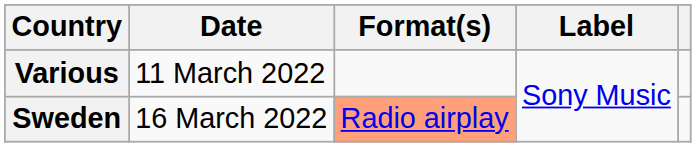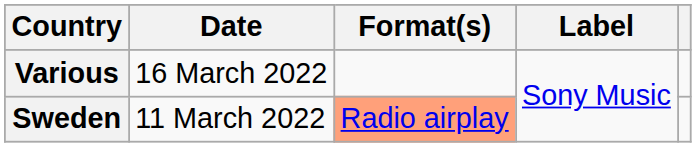(230, 73) 11 March 2022 -> (231, 73) 16 March 2022
(231, 118) 16 March 2022 -> (230, 118) 11 March 2022
